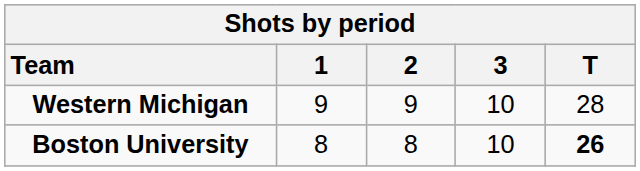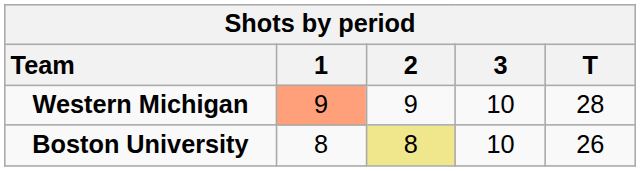(321, 104) no background -> (321, 104) lightsalmon background
(411, 144) no background -> (411, 144) khaki background
(590, 144) bold -> (590, 144) normal
